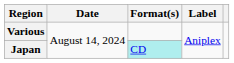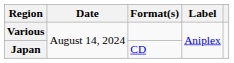(138, 49) paleturquoise background -> (138, 49) no background
